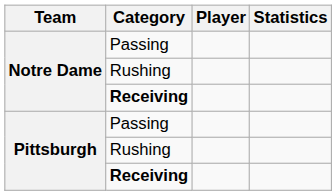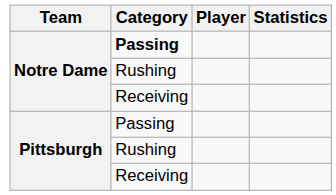(139, 44) normal -> (147, 44) bold
(149, 97) bold -> (152, 97) normal
(149, 176) bold -> (152, 176) normal
